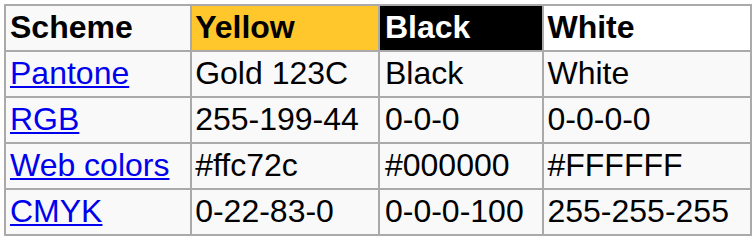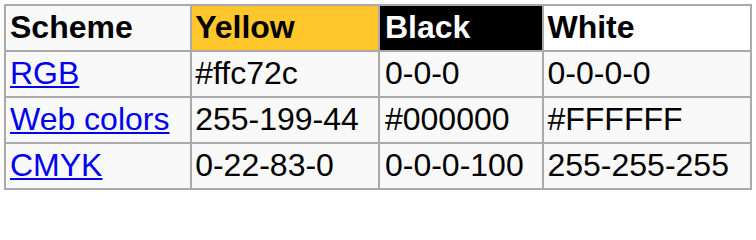- row: (70, 73)
(277, 119) 255-199-44 -> (246, 73) #ffc72c
(246, 165) #ffc72c -> (277, 119) 255-199-44
